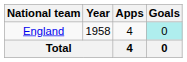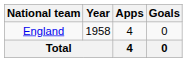(164, 31) paleturquoise background -> (164, 31) no background
